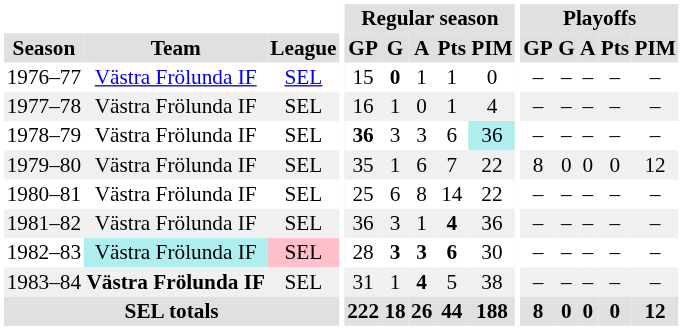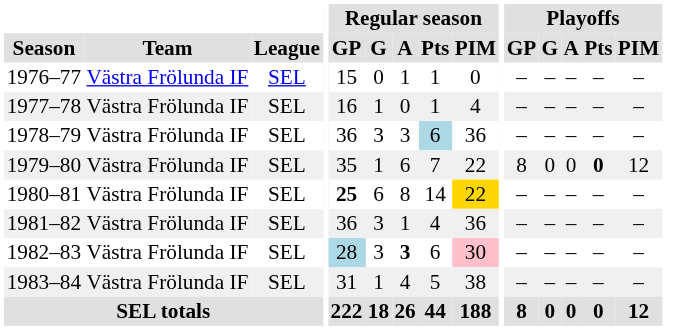(395, 76) bold -> (378, 76) normal
(363, 135) bold -> (347, 135) normal
(452, 135) no background -> (435, 135) lightblue background
(492, 135) paleturquoise background -> (475, 135) no background
(615, 164) normal -> (598, 164) bold
(363, 194) normal -> (347, 194) bold
(492, 194) no background -> (475, 194) gold background
(452, 223) bold -> (435, 223) normal
(176, 252) paleturquoise background -> (167, 252) no background
(303, 252) pink background -> (287, 252) no background
(363, 252) no background -> (347, 252) lightblue background
(395, 252) bold -> (378, 252) normal
(452, 252) bold -> (435, 252) normal
(492, 252) no background -> (475, 252) pink background
(176, 281) bold -> (167, 281) normal
(422, 281) bold -> (405, 281) normal
